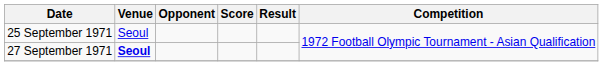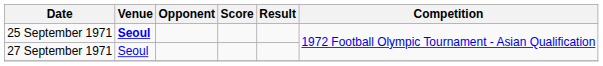(133, 33) normal -> (134, 33) bold
(134, 52) bold -> (133, 52) normal
